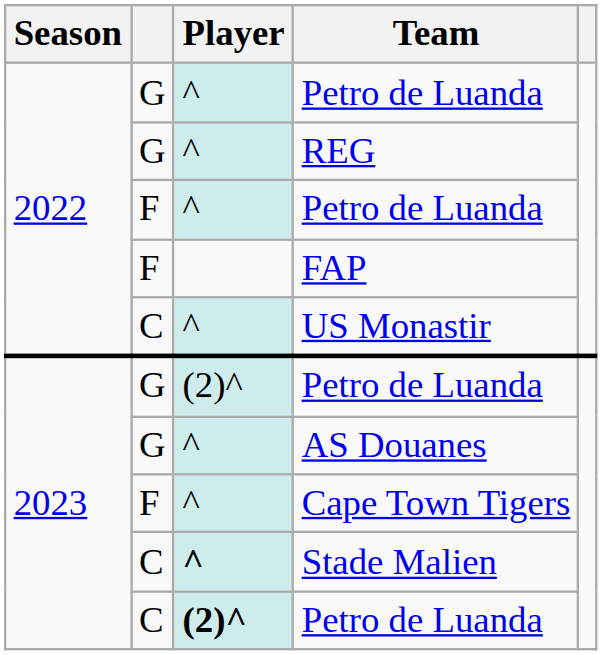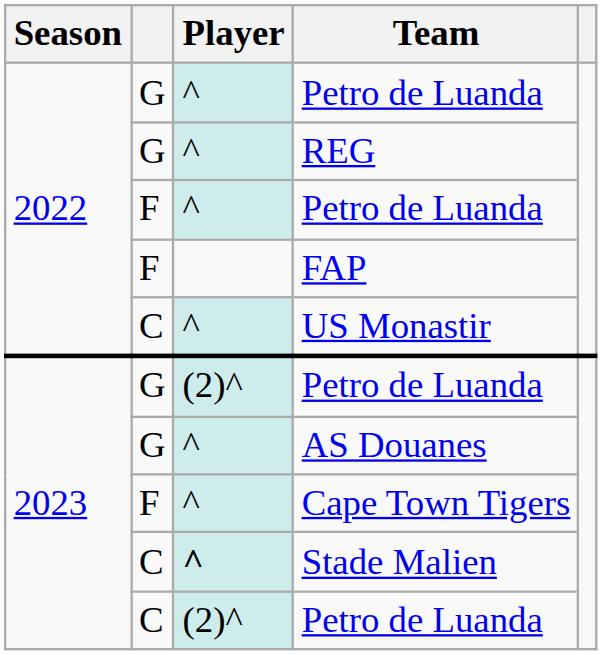(215, 619) bold -> (213, 619) normal
